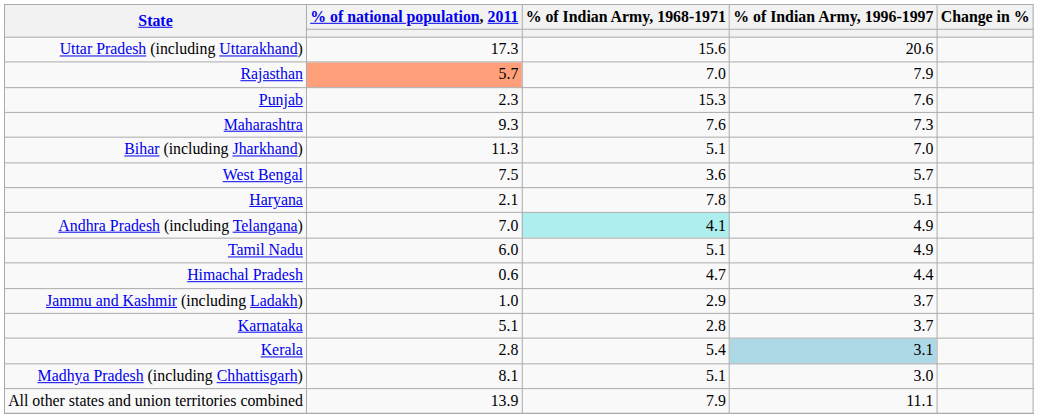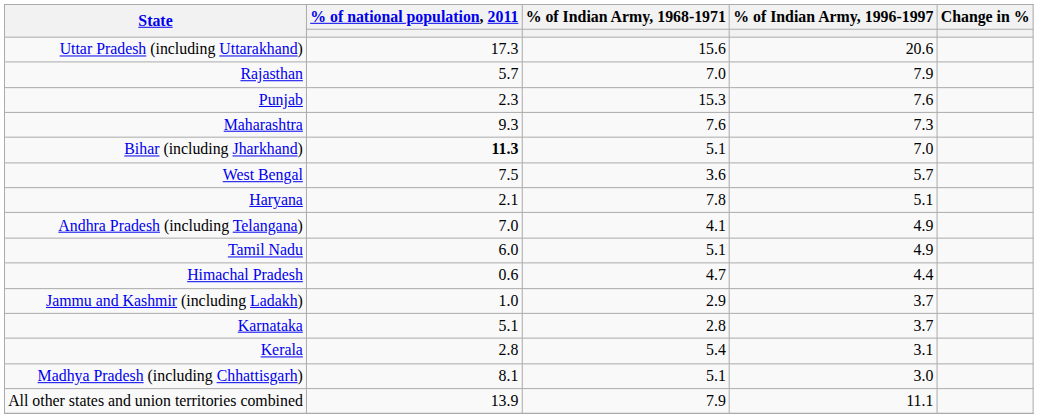(508, 74) lightsalmon background -> (508, 74) no background
(505, 149) normal -> (505, 149) bold
(716, 225) paleturquoise background -> (716, 225) no background
(924, 350) lightblue background -> (924, 350) no background
